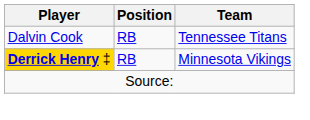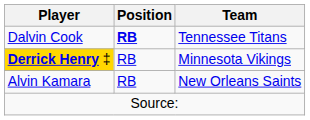(127, 37) normal -> (127, 37) bold
+ row: (49, 81)
